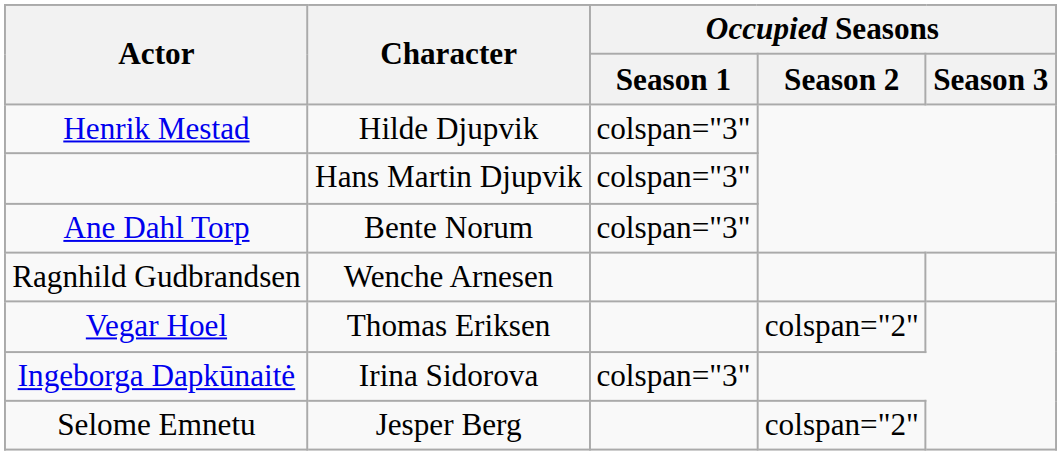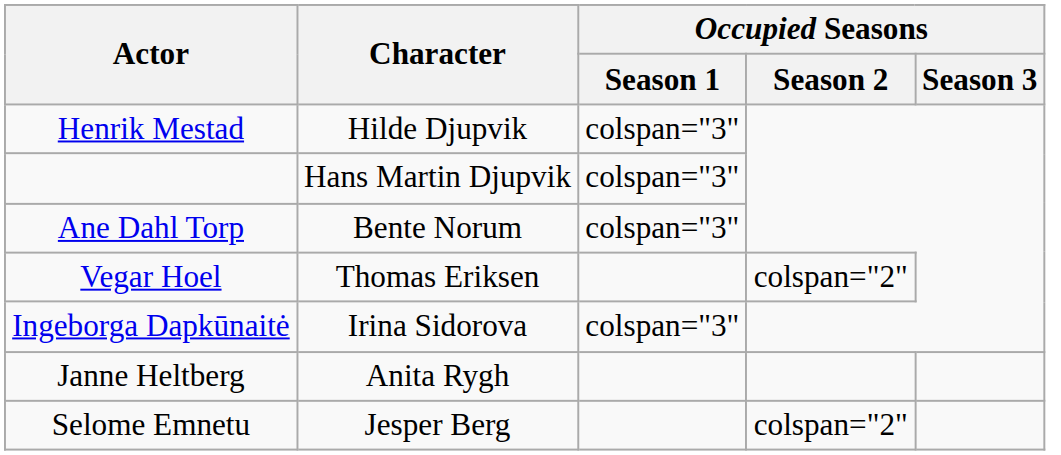- row: (156, 276)
+ row: (151, 375)
